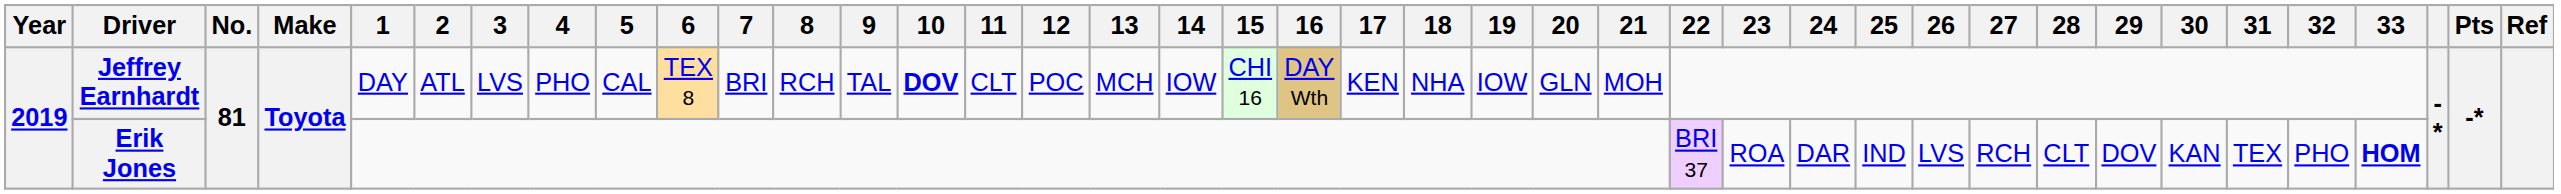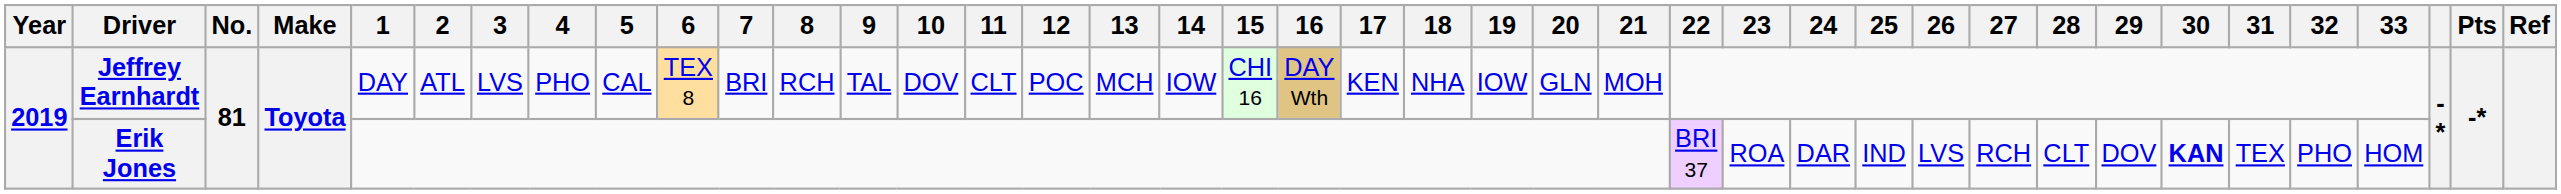(931, 82) bold -> (931, 82) normal
(2195, 154) normal -> (2196, 154) bold
(2391, 154) bold -> (2394, 154) normal
